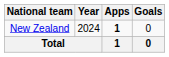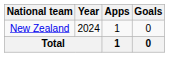(117, 28) bold -> (117, 28) normal
